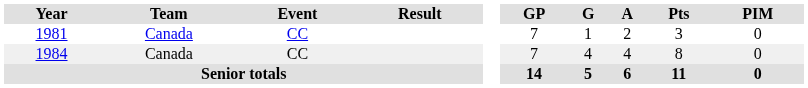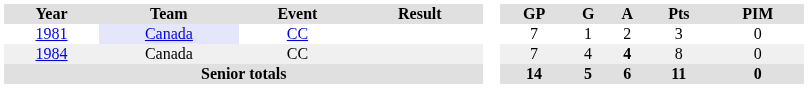(169, 34) no background -> (169, 34) lavender background
(627, 54) normal -> (627, 54) bold
